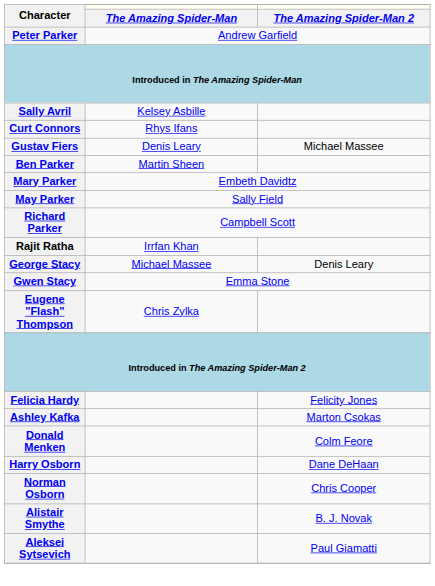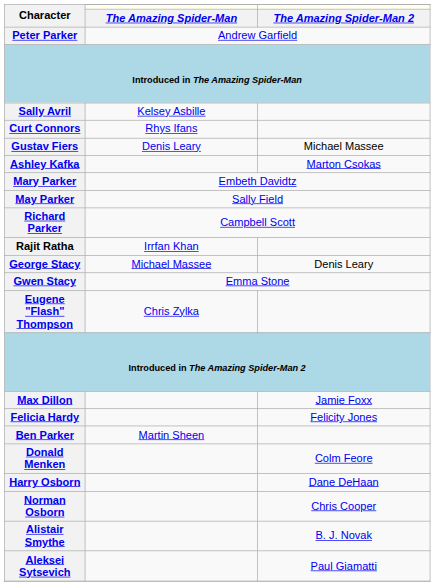rows swapped: (45, 164) <-> (45, 417)
+ row: (45, 400)
